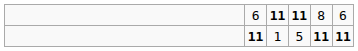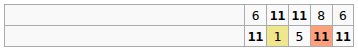(277, 36) no background -> (277, 36) khaki background
(321, 36) no background -> (321, 36) lightsalmon background
